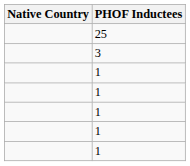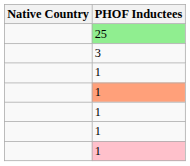(101, 33) no background -> (101, 33) lightgreen background
(98, 92) no background -> (98, 92) lightsalmon background
(98, 151) no background -> (98, 151) pink background
